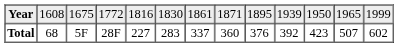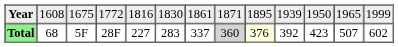(21, 32) no background -> (21, 32) lightgreen background
(230, 32) no background -> (230, 32) lightgrey background
(259, 32) no background -> (259, 32) lightyellow background
